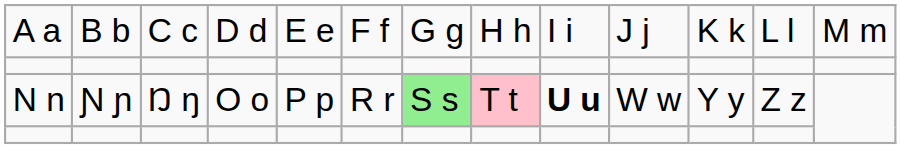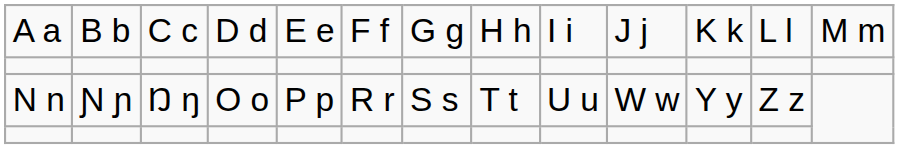(434, 99) lightgreen background -> (434, 99) no background
(499, 99) pink background -> (499, 99) no background
(574, 99) bold -> (573, 99) normal
